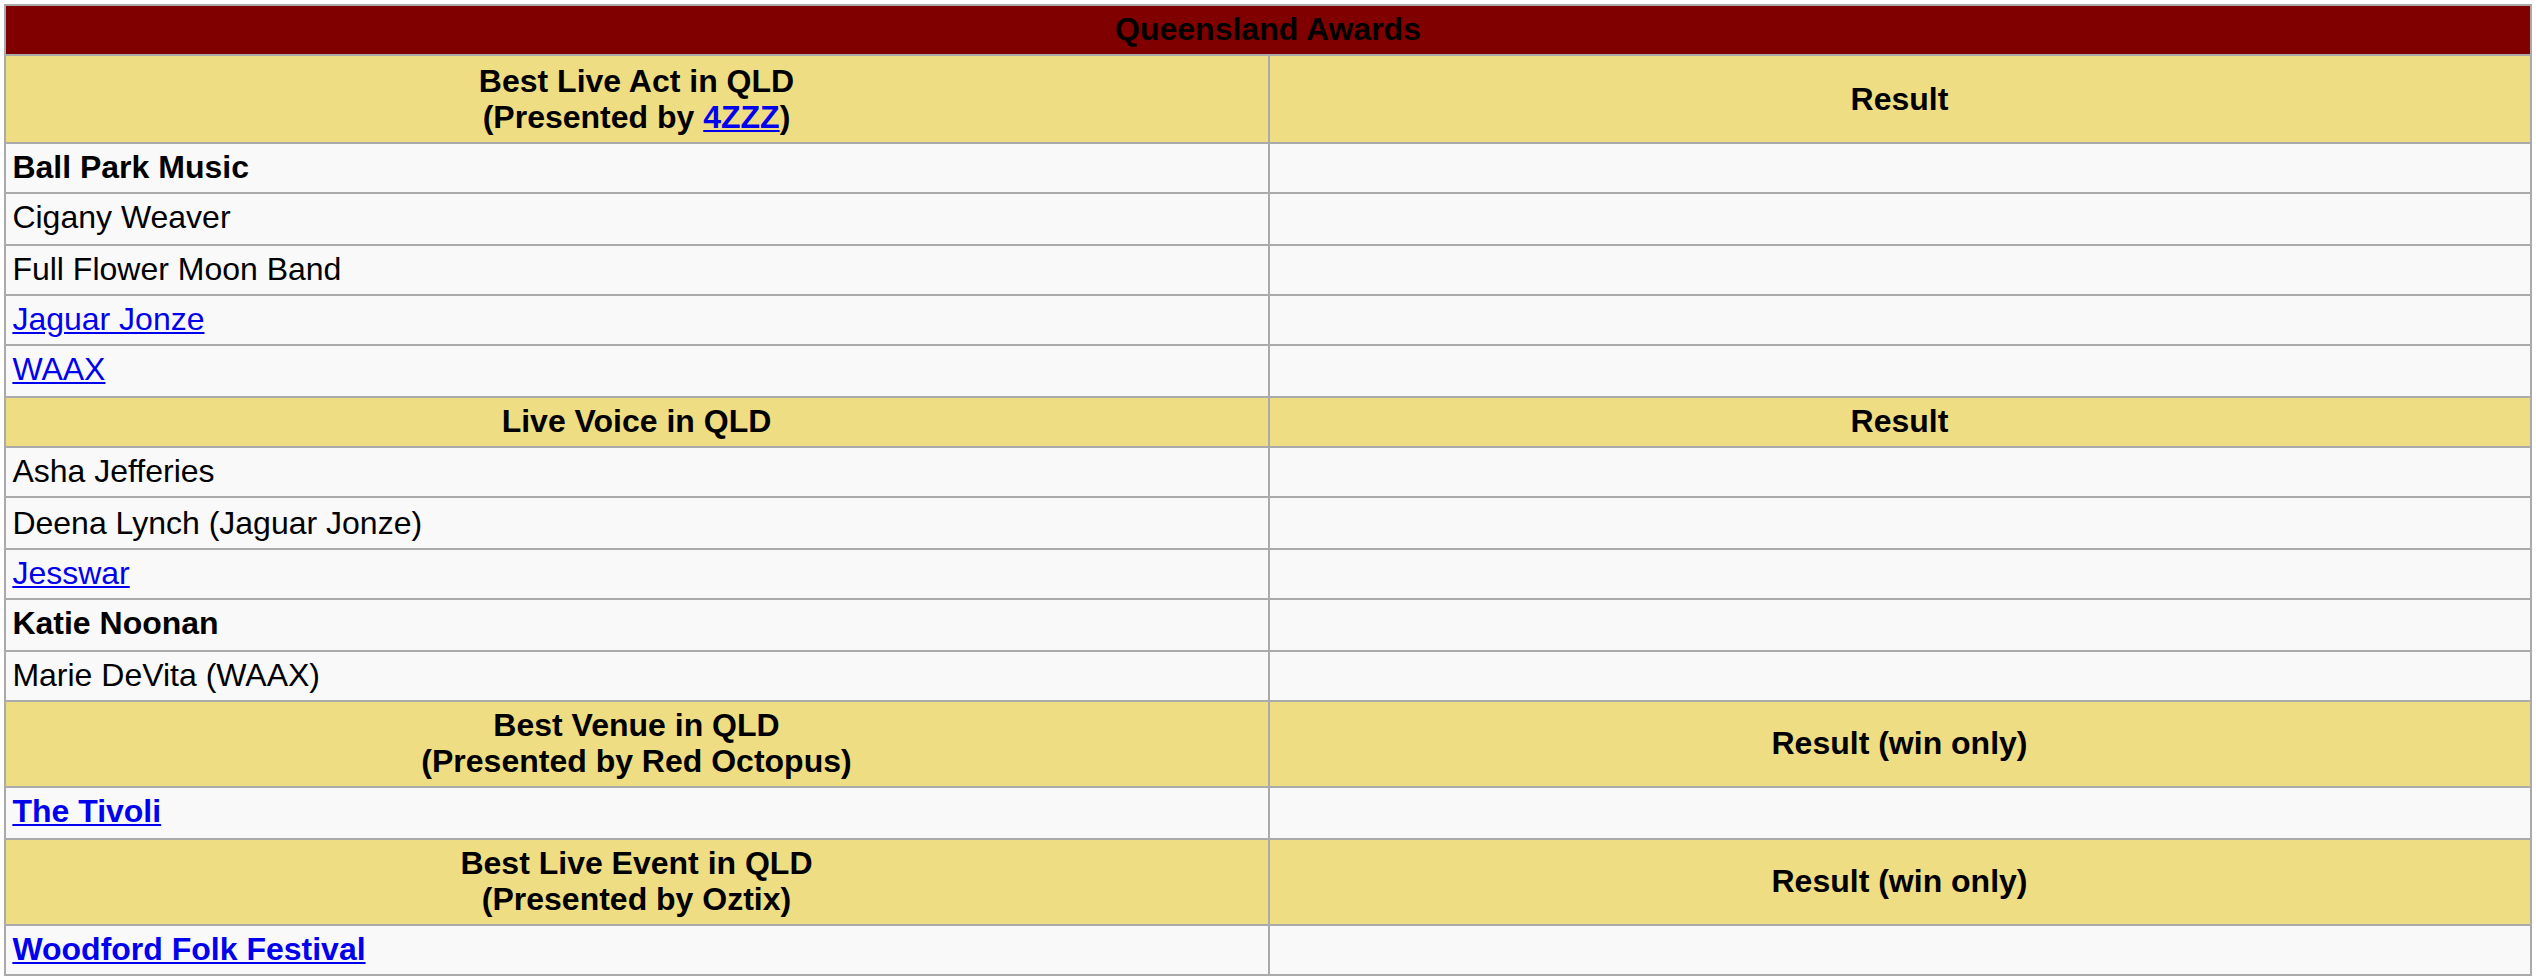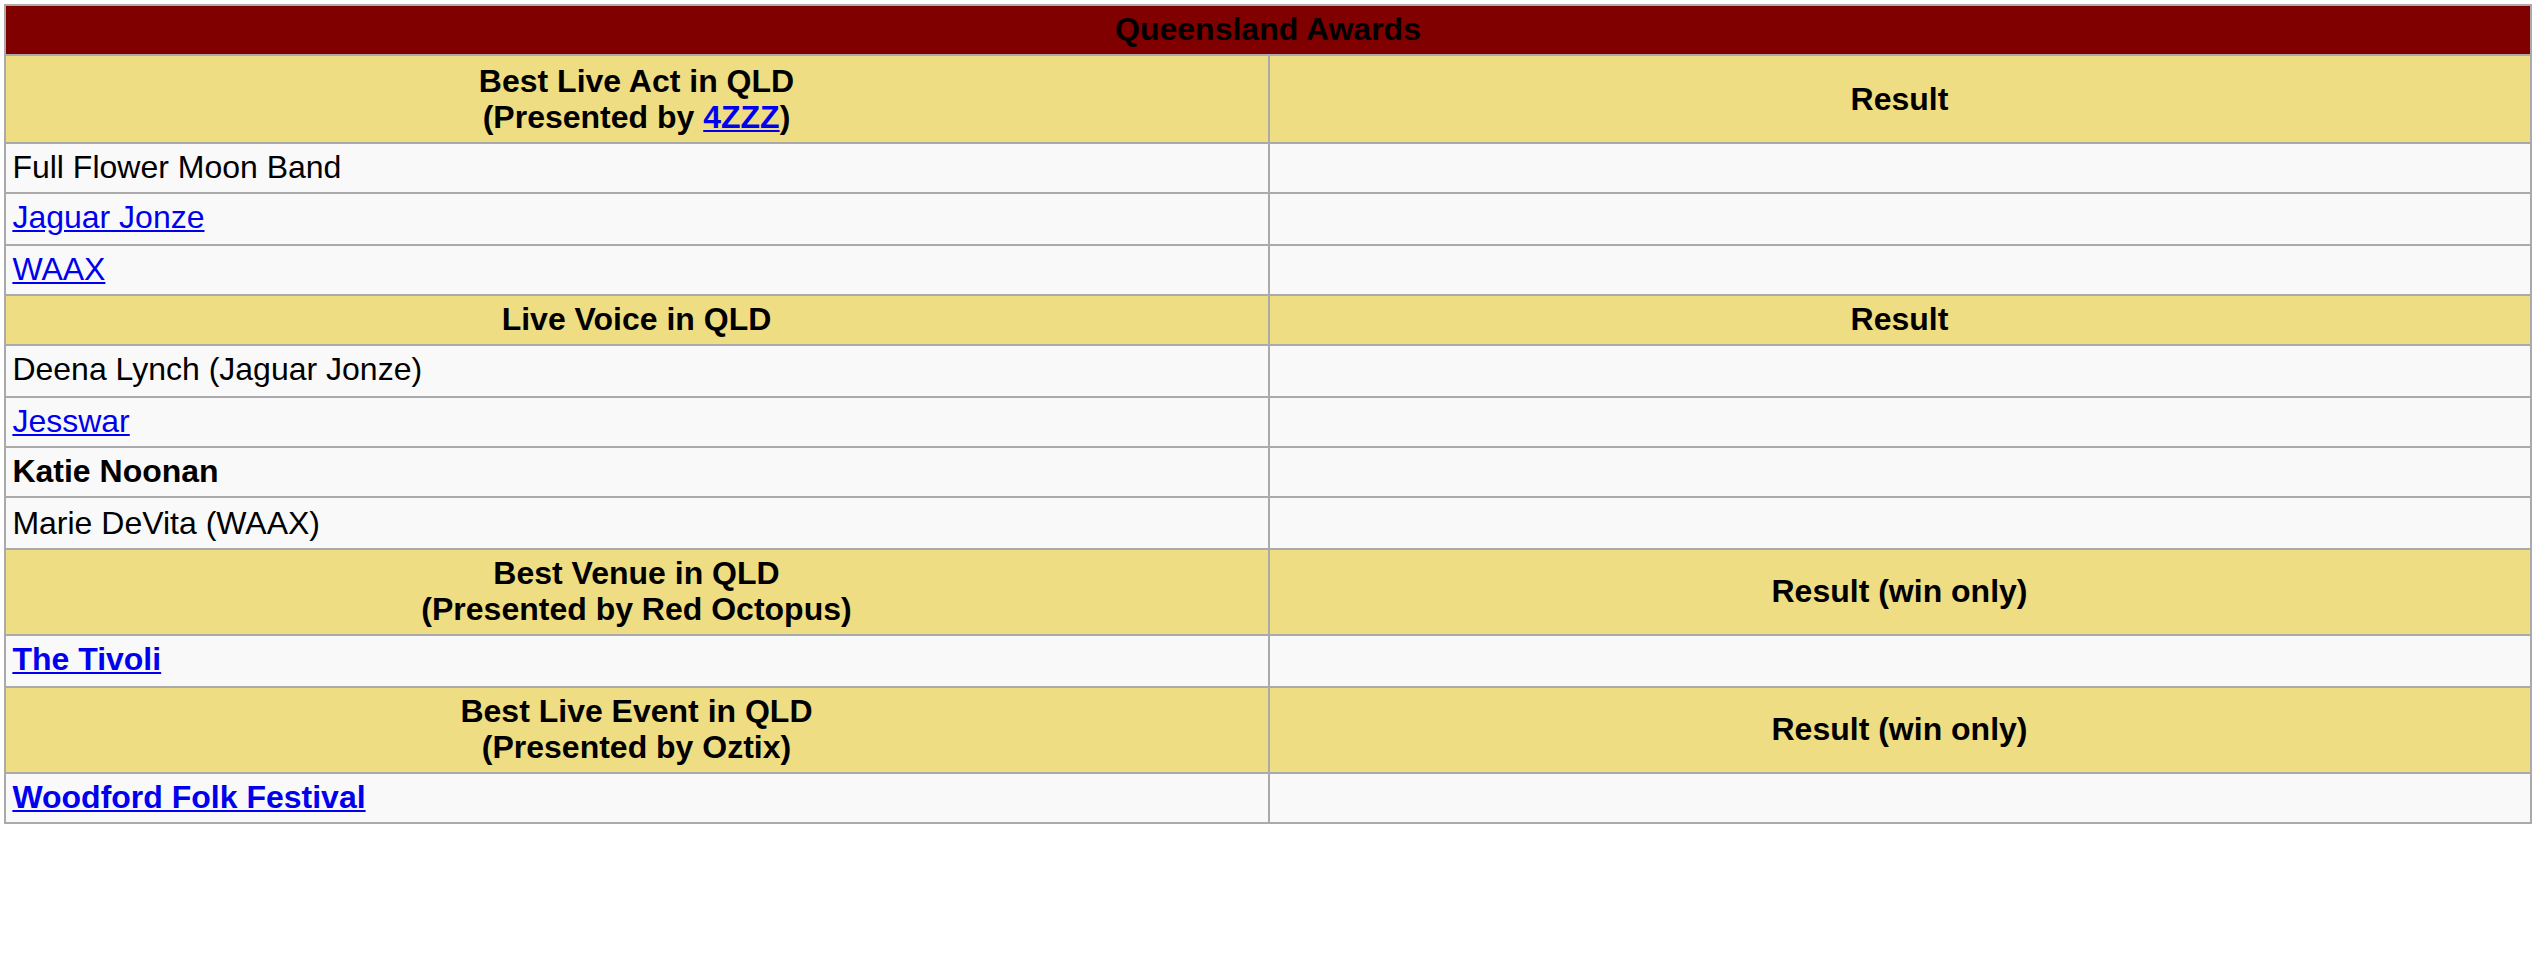- row: (131, 167)
- row: (121, 218)
- row: (113, 471)
